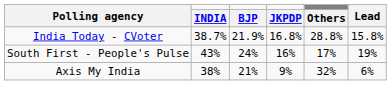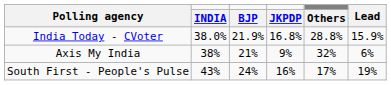(210, 36) 38.7% -> (210, 36) 38.0%
(367, 36) 15.8% -> (367, 36) 15.9%
rows swapped: (98, 54) <-> (98, 71)
